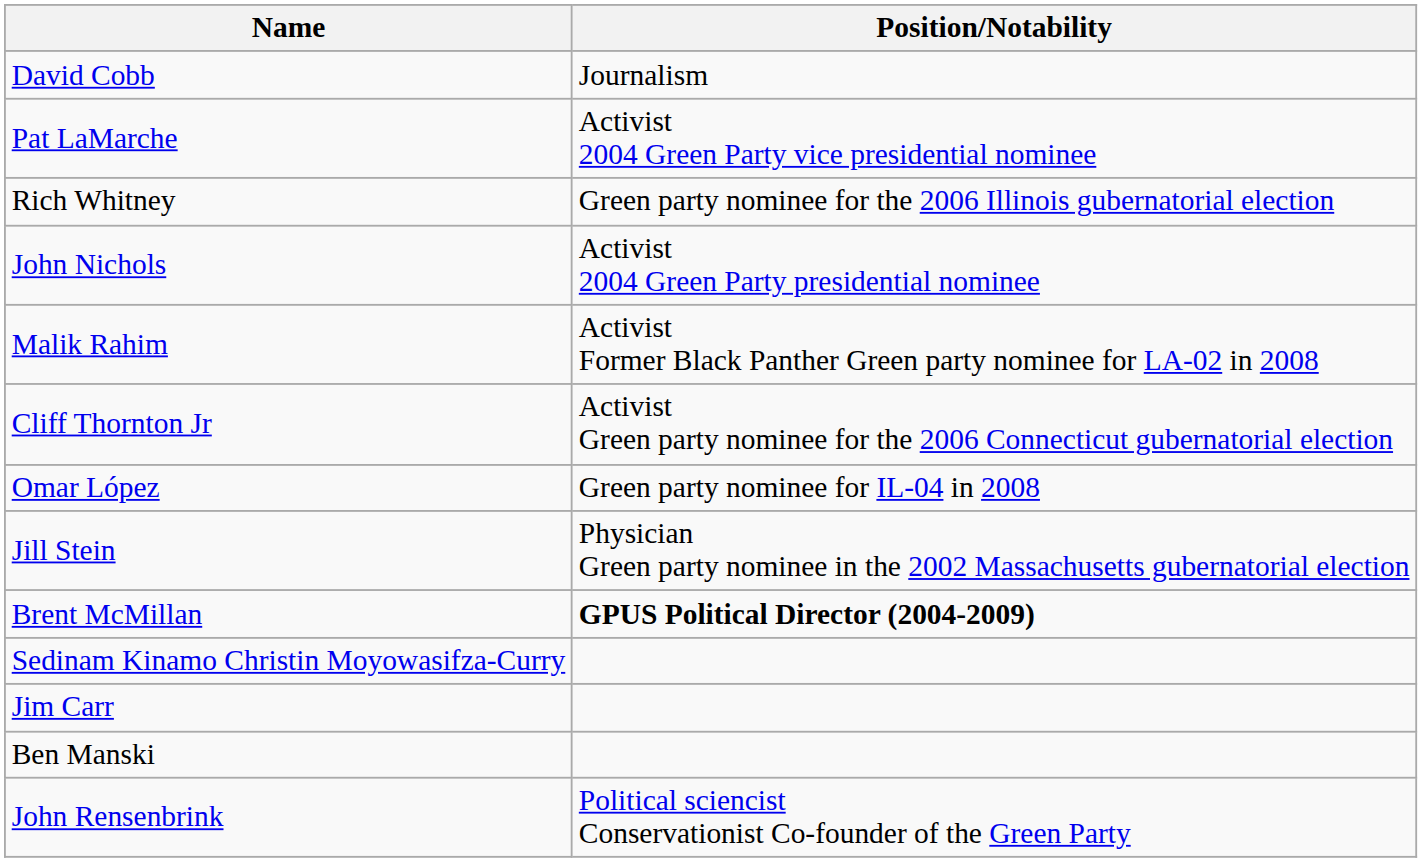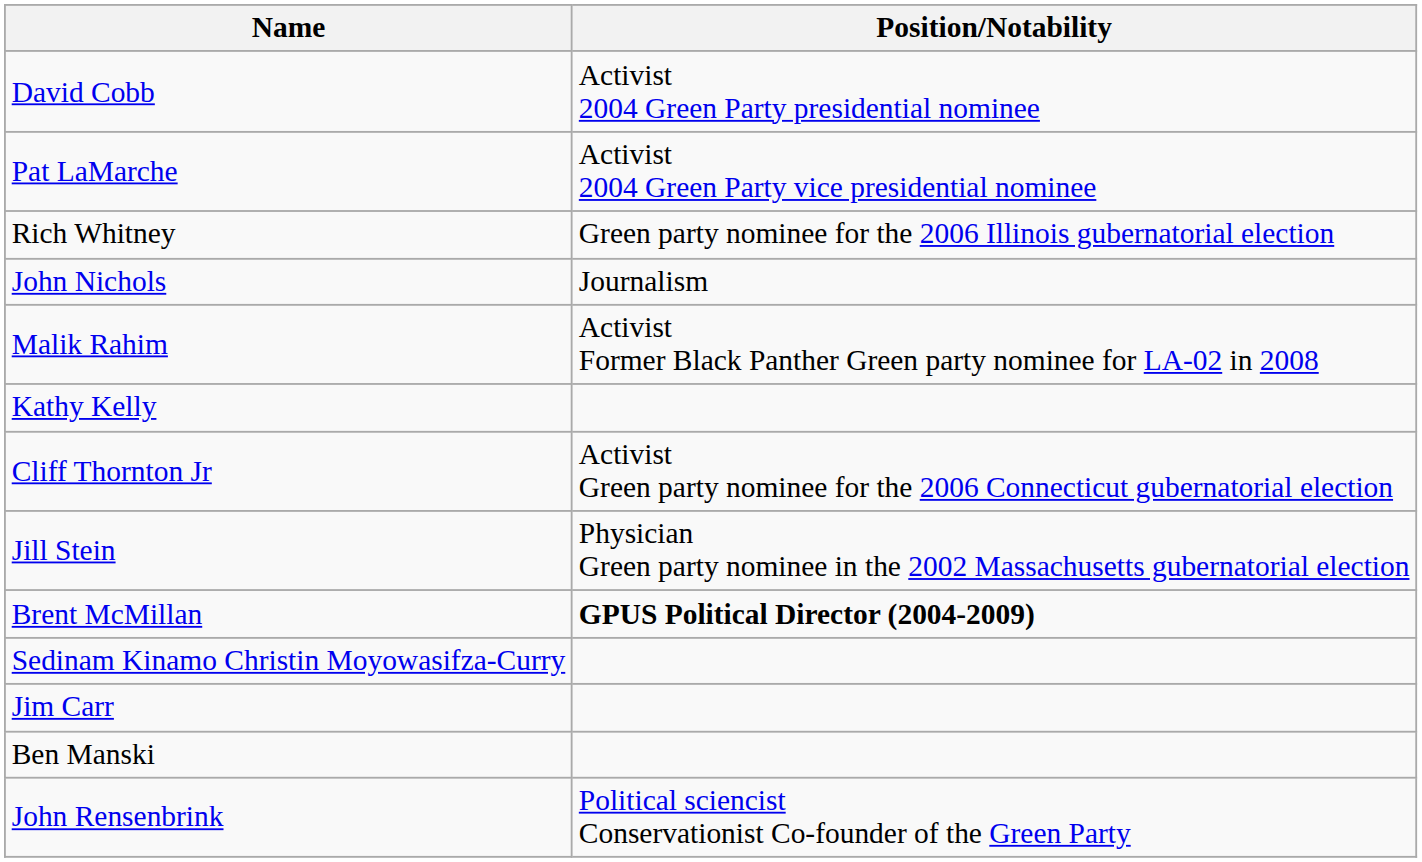(643, 74) Journalism -> (809, 91) Activist 2004 Green Party presidential nominee
(809, 264) Activist 2004 Green Party presidential nominee -> (643, 280) Journalism
+ row: (84, 407)
- row: (86, 487)
